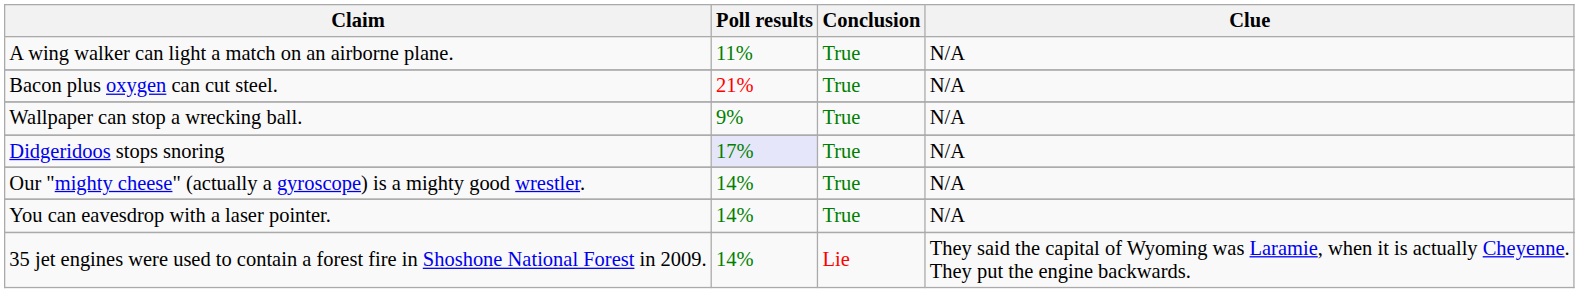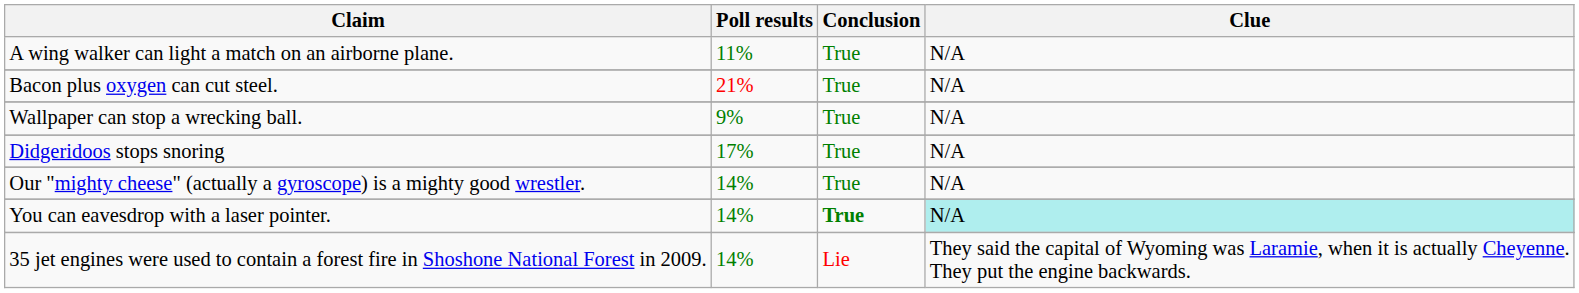(735, 150) lavender background -> (735, 150) no background
(841, 215) normal -> (843, 215) bold
(947, 215) no background -> (947, 215) paleturquoise background
